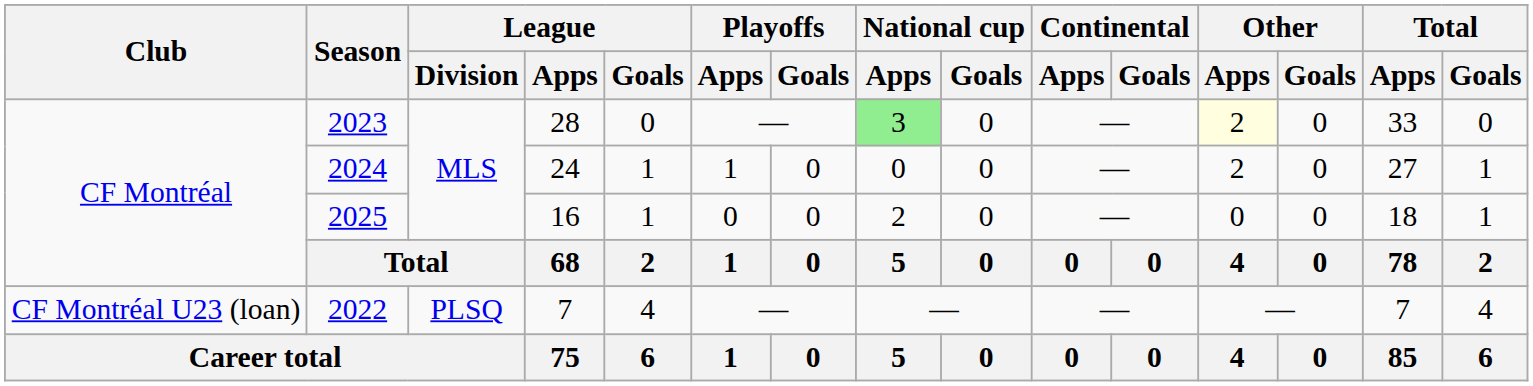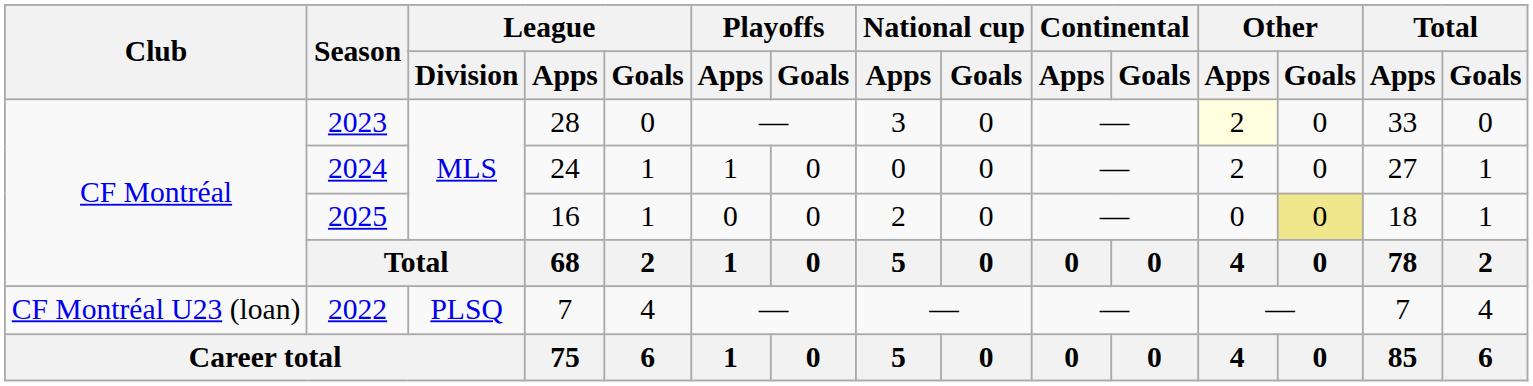(898, 121) lightgreen background -> (898, 121) no background
(1320, 215) no background -> (1320, 215) khaki background
